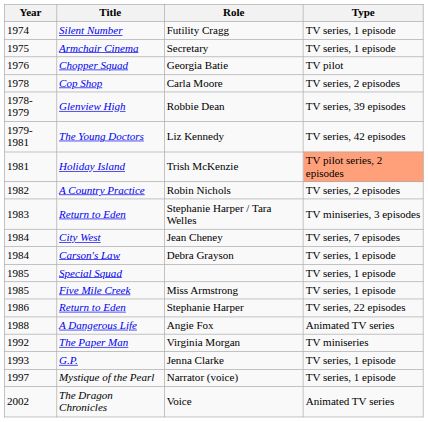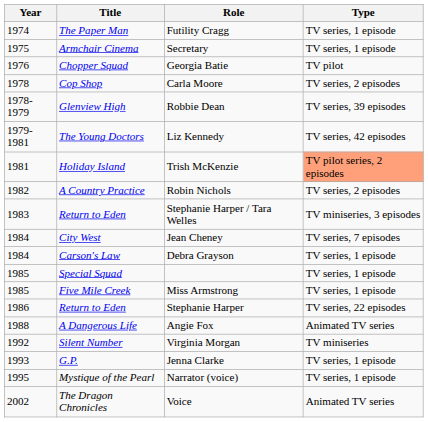(91, 30) Silent Number -> (94, 30) The Paper Man
(94, 343) The Paper Man -> (91, 343) Silent Number
(18, 378) 1997 -> (18, 378) 1995
